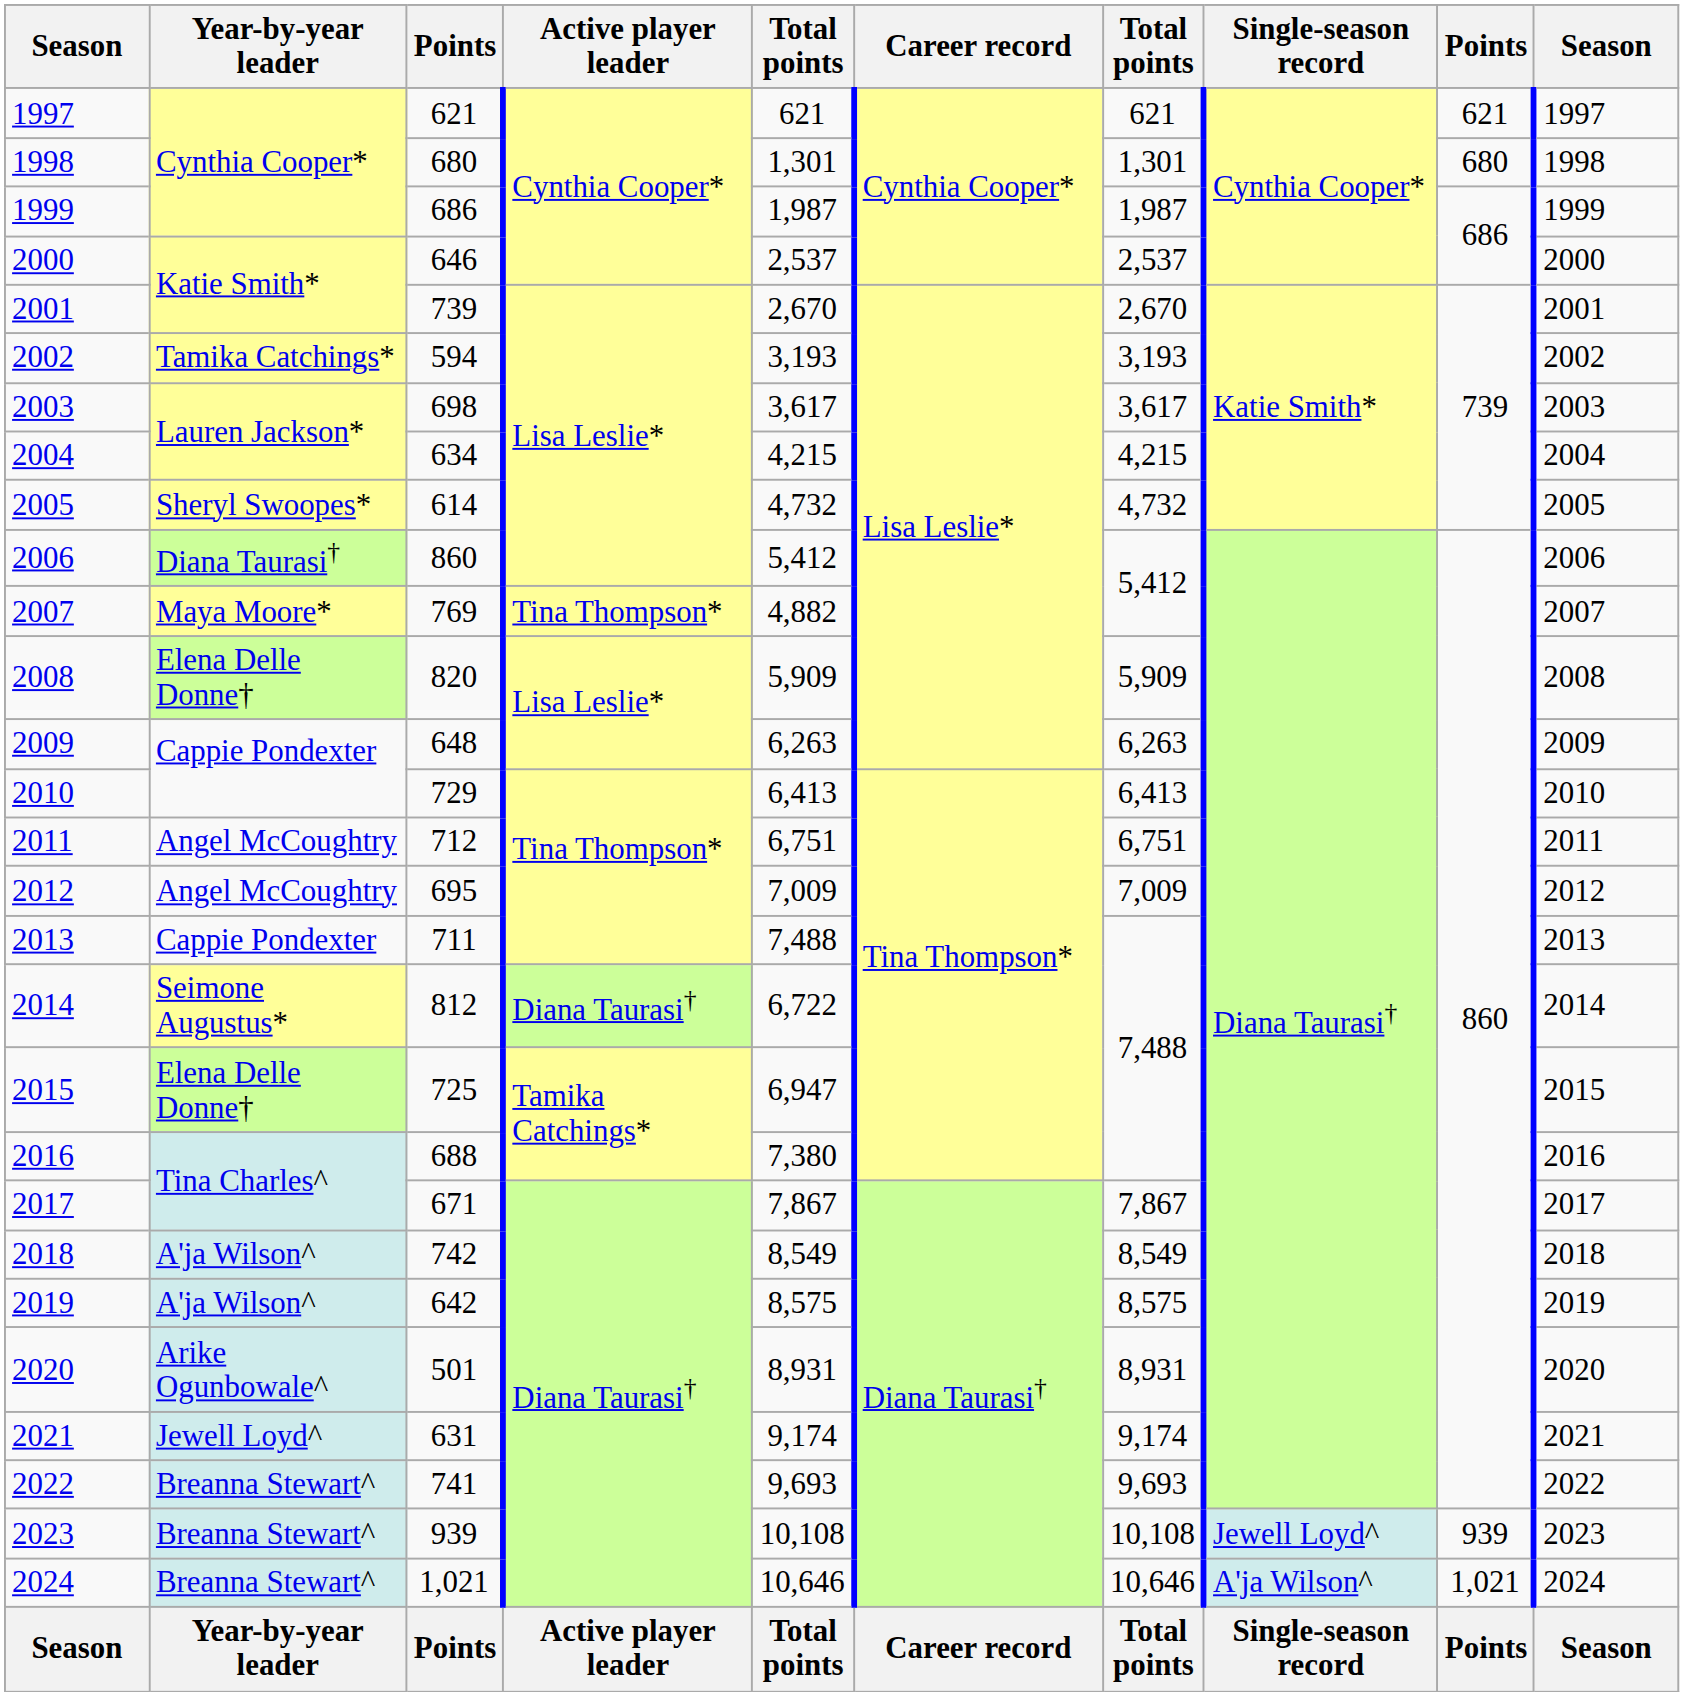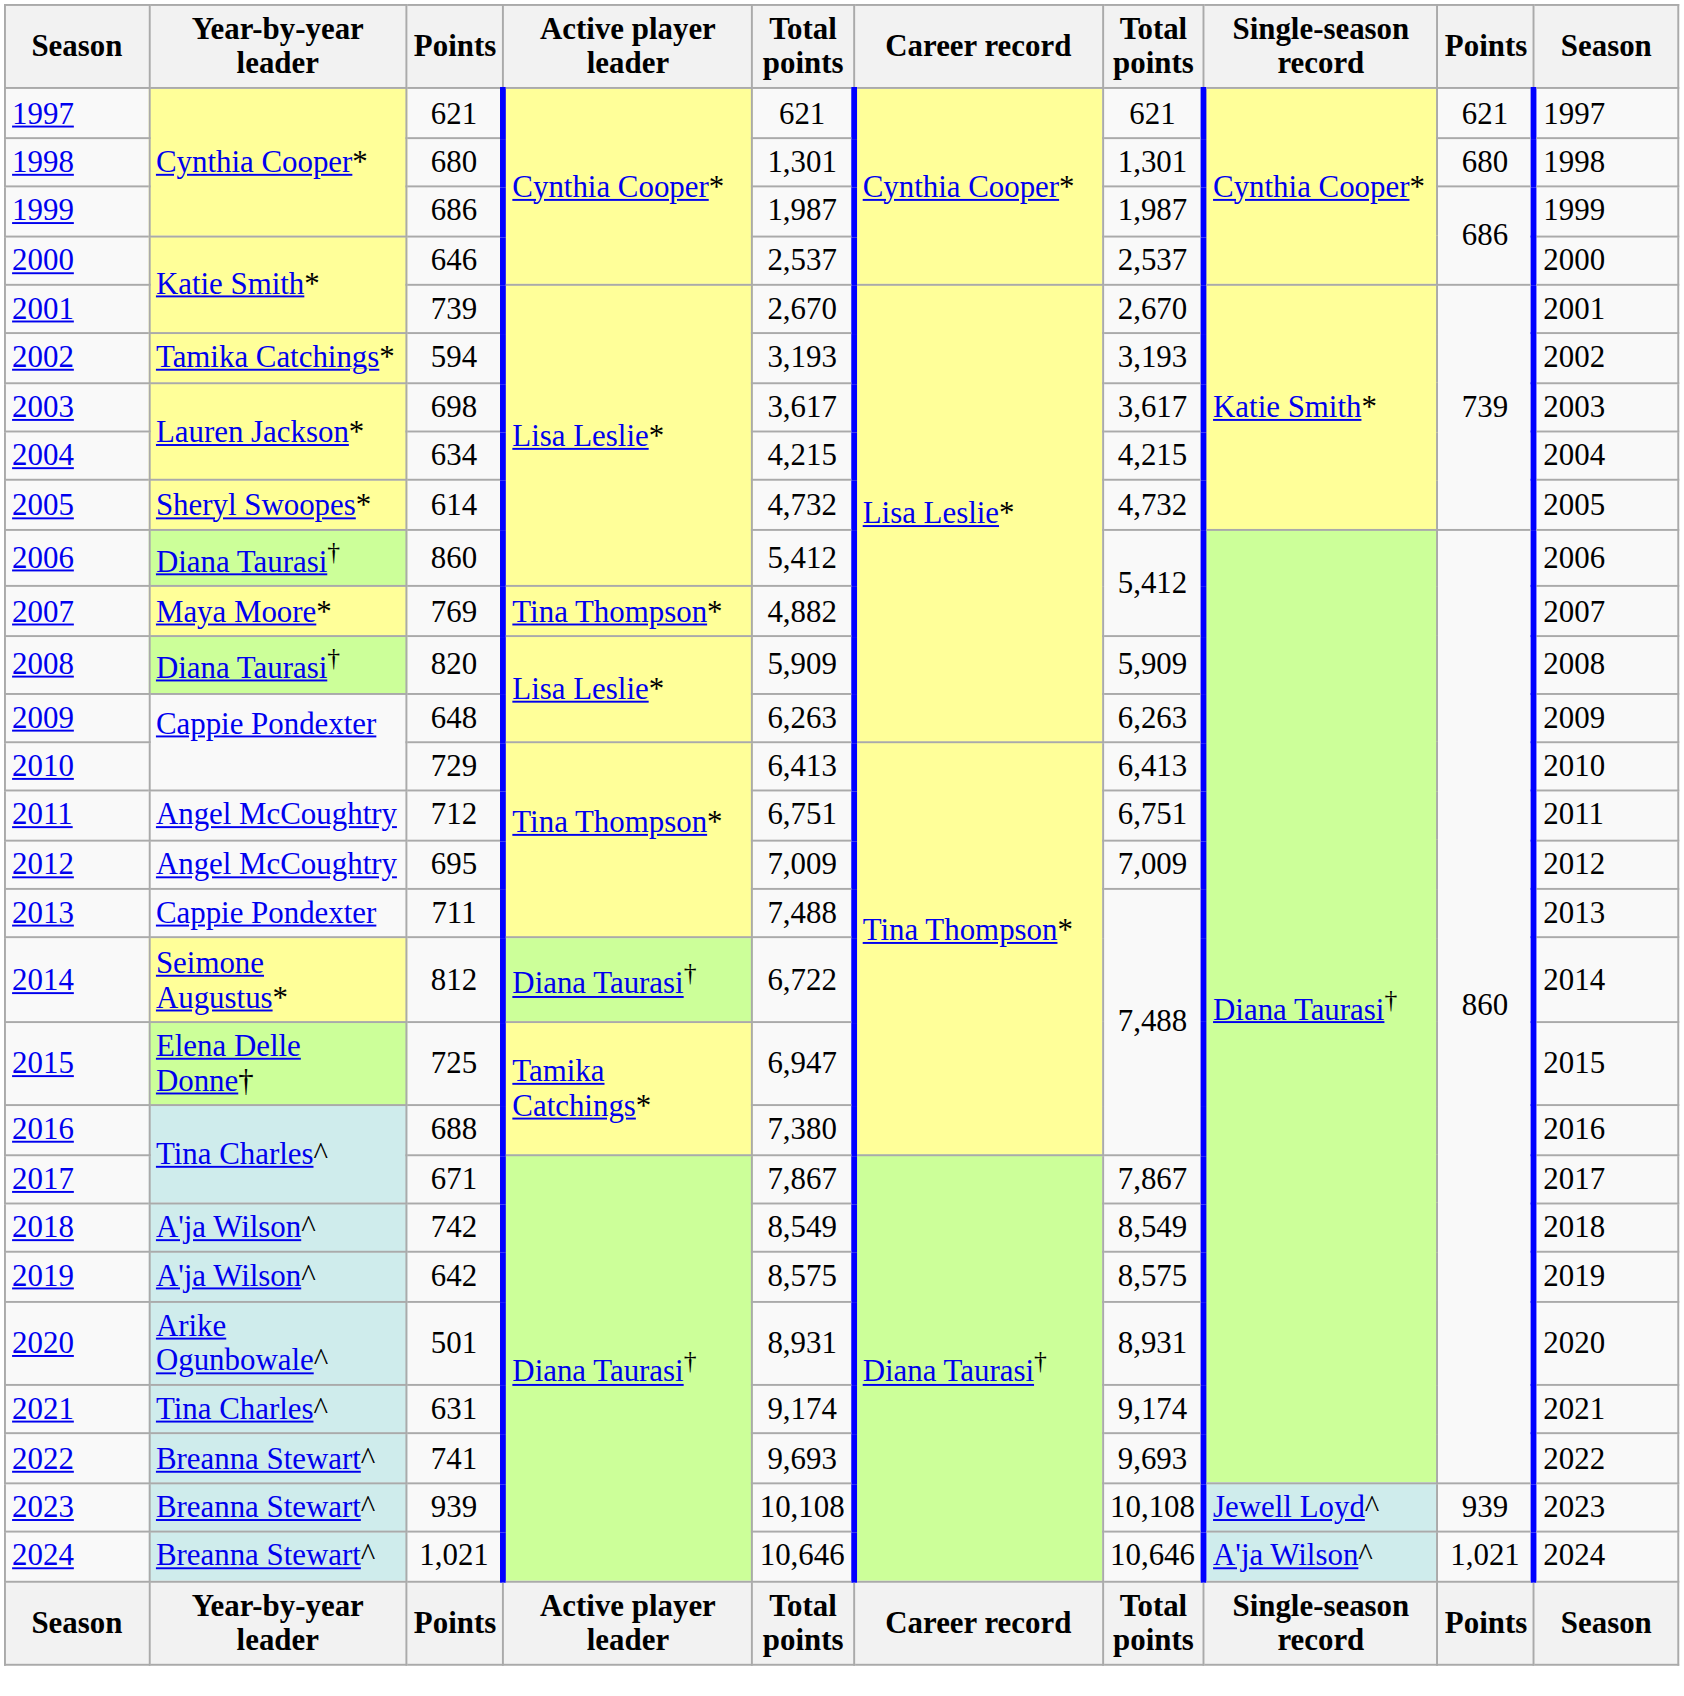(228, 677) Elena Delle Donne† -> (248, 663) Diana Taurasi†
(239, 1435) Jewell Loyd^ -> (242, 1408) Tina Charles^
